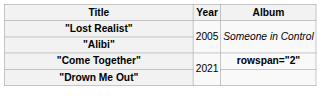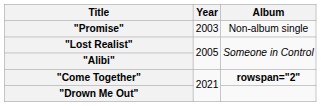+ row: (99, 28)
